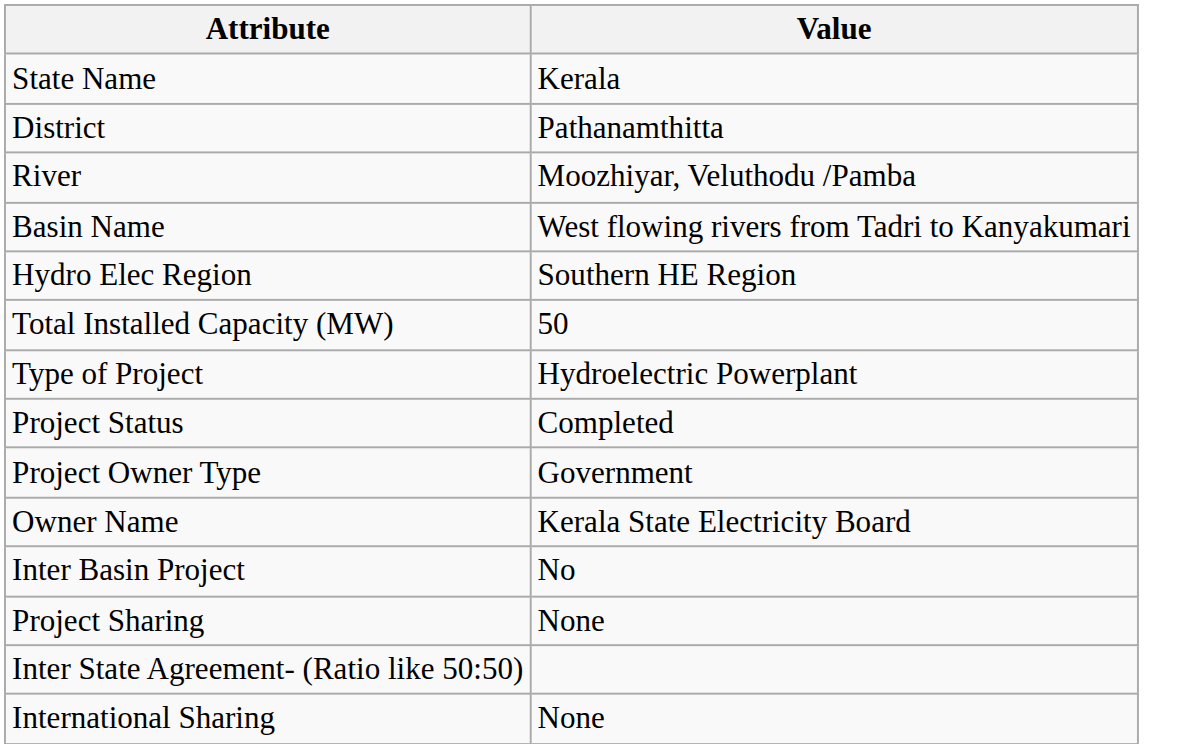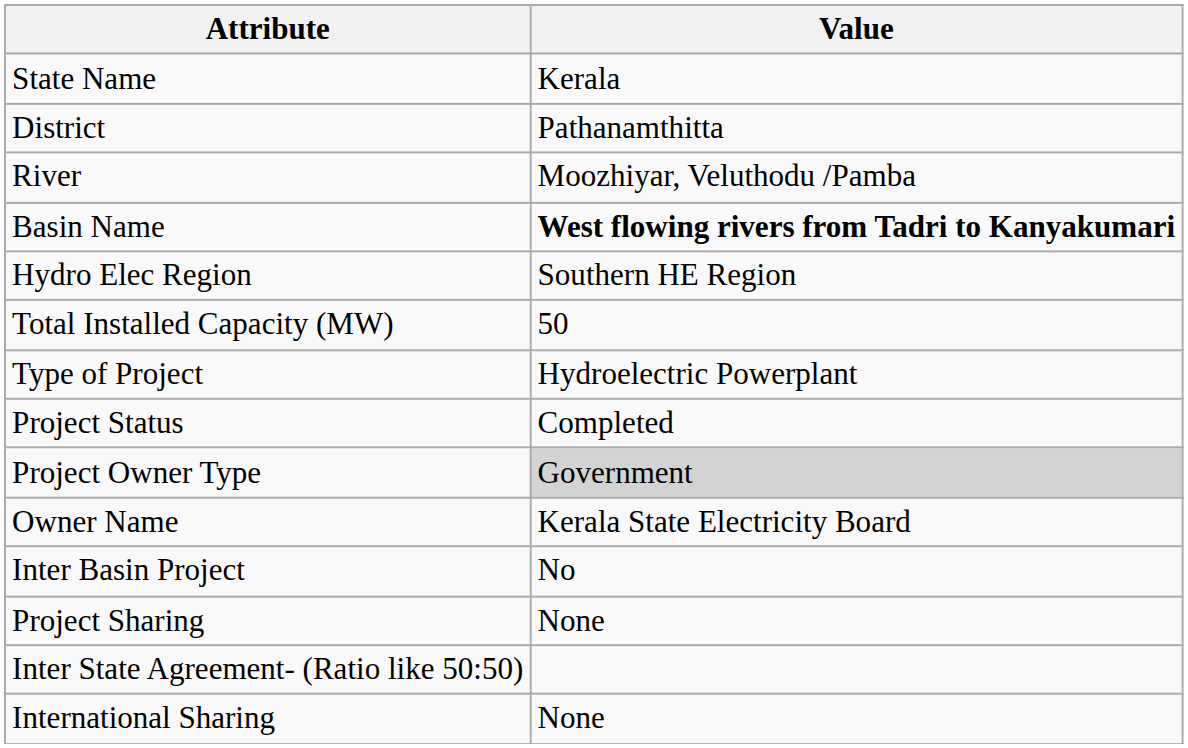(834, 226) normal -> (856, 226) bold
(615, 472) no background -> (615, 472) lightgrey background
